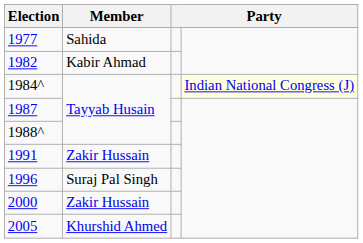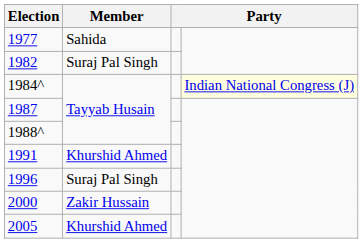(106, 62) Kabir Ahmad -> (112, 62) Suraj Pal Singh
(108, 156) Zakir Hussain -> (117, 156) Khurshid Ahmed
